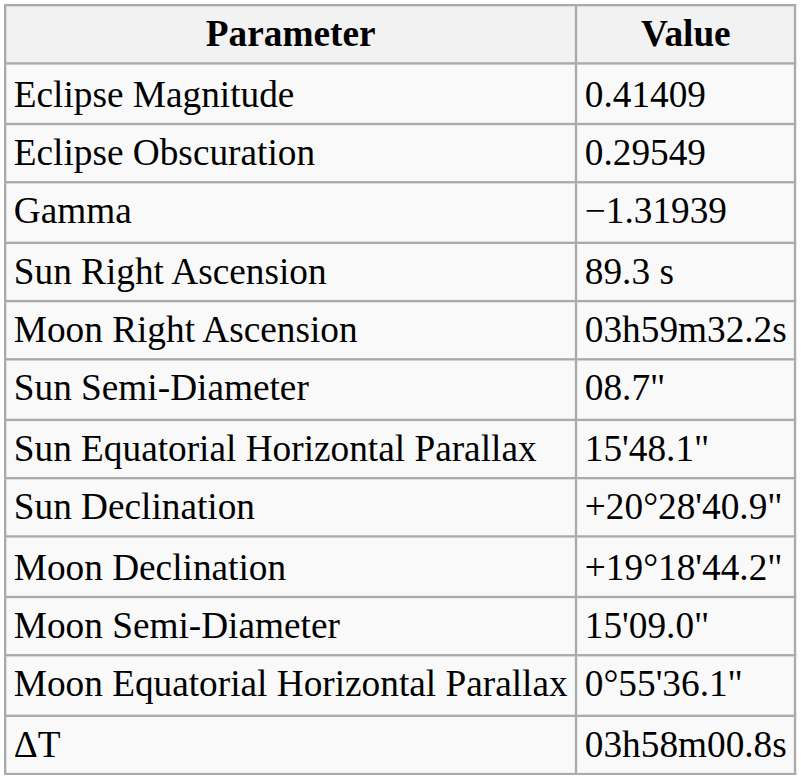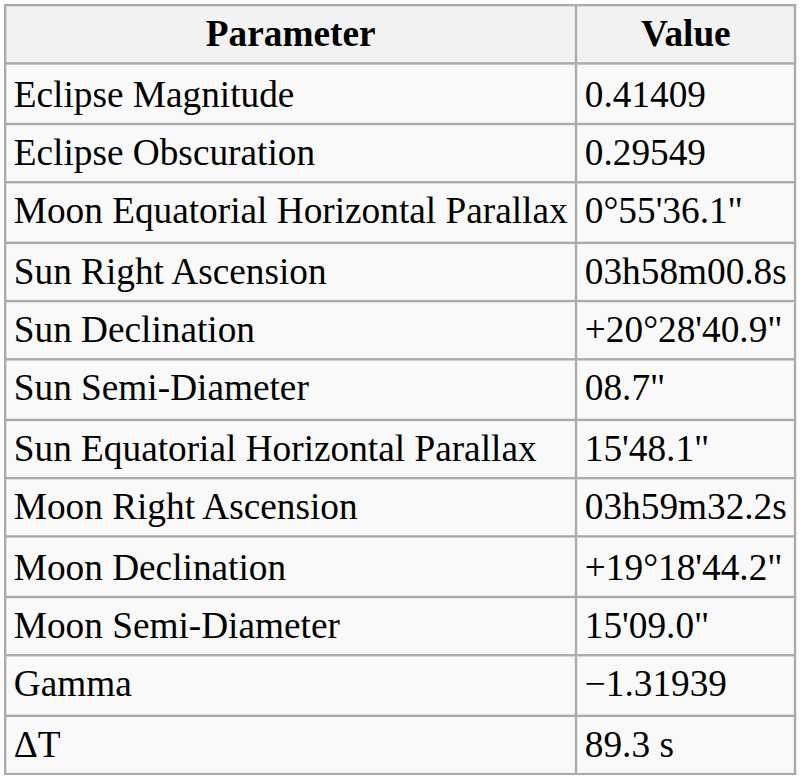rows swapped: (73, 211) <-> (291, 684)
(629, 270) 89.3 s -> (686, 270) 03h58m00.8s
rows swapped: (134, 507) <-> (186, 329)
(686, 743) 03h58m00.8s -> (629, 743) 89.3 s
